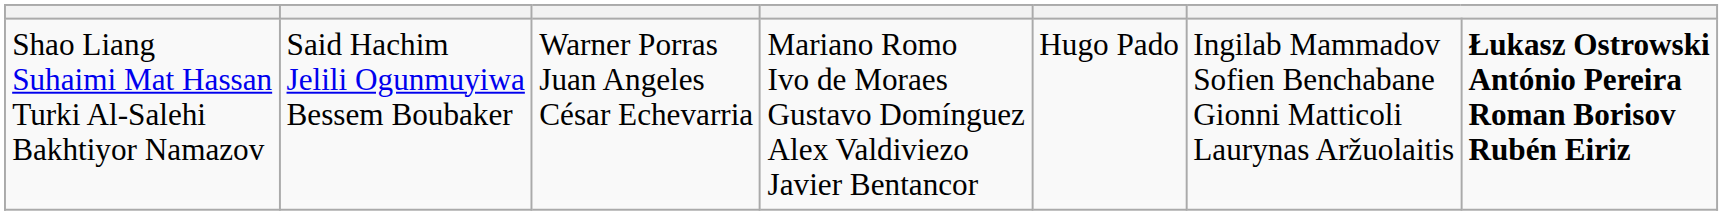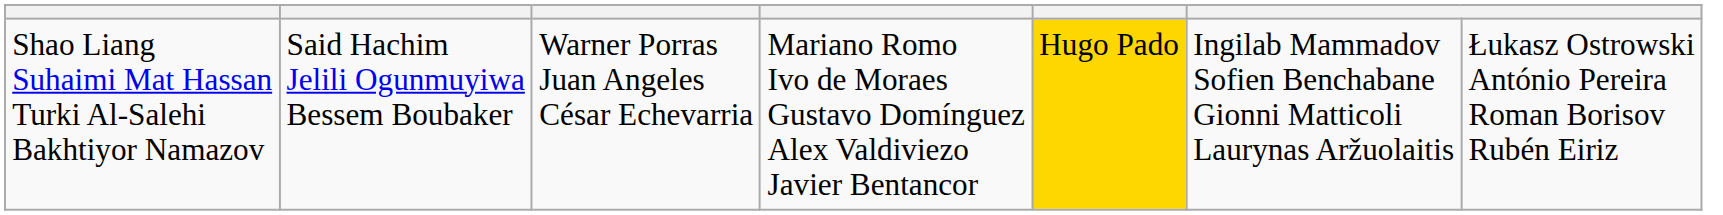(1109, 43) no background -> (1109, 43) gold background
(1589, 96) bold -> (1582, 96) normal
